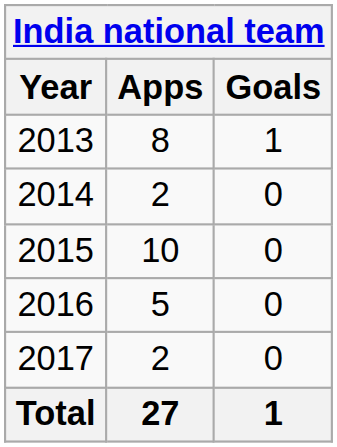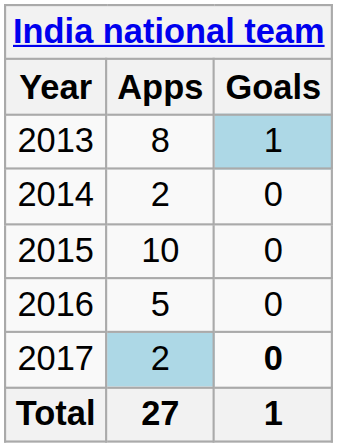(273, 140) no background -> (273, 140) lightblue background
(160, 359) no background -> (160, 359) lightblue background
(273, 359) normal -> (273, 359) bold
